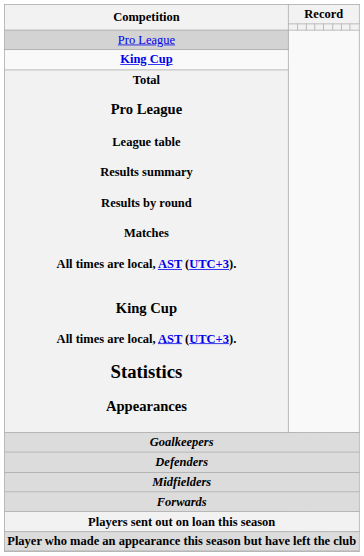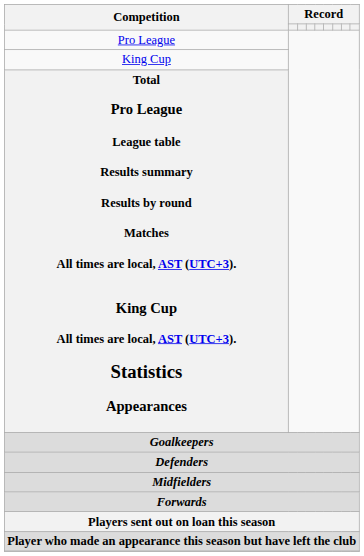(146, 39) lightgrey background -> (146, 39) no background
(146, 59) bold -> (146, 59) normal
